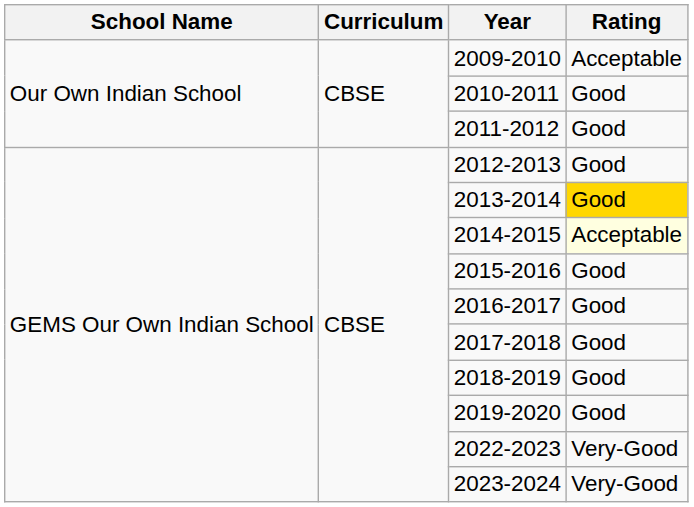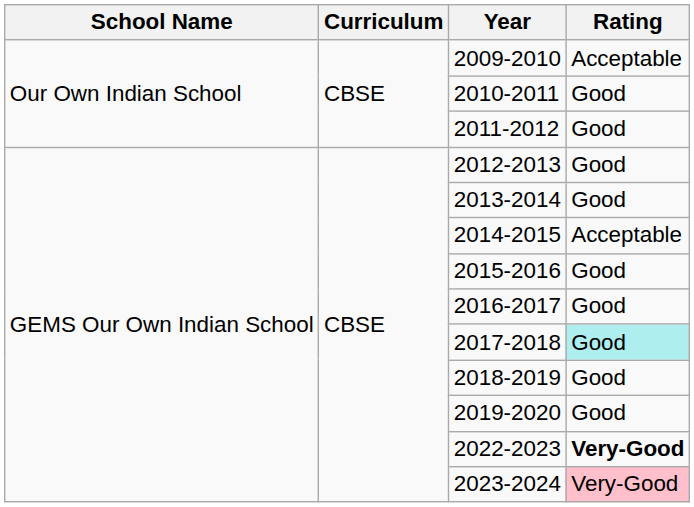(599, 199) gold background -> (599, 199) no background
(627, 235) lightyellow background -> (627, 235) no background
(599, 341) no background -> (599, 341) paleturquoise background
(625, 448) normal -> (628, 448) bold
(625, 484) no background -> (625, 484) pink background
